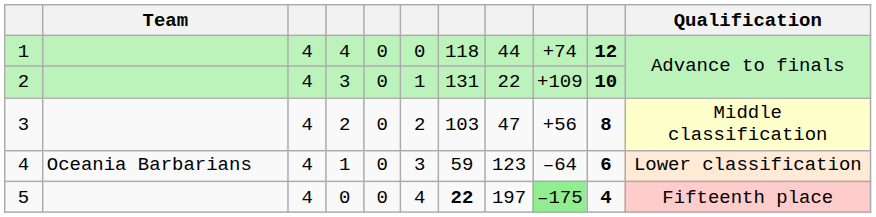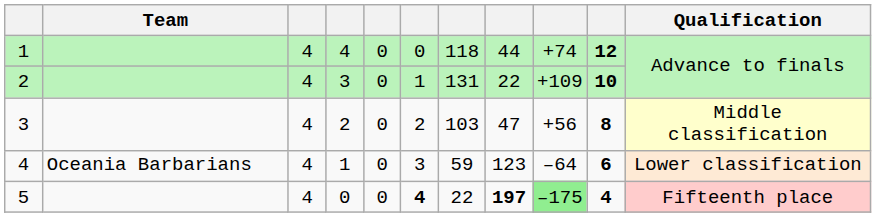(420, 197) normal -> (420, 197) bold
(462, 197) bold -> (462, 197) normal
(509, 197) normal -> (509, 197) bold
